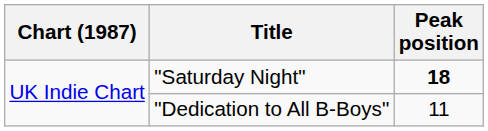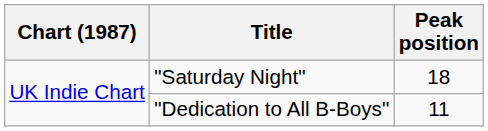(439, 76) bold -> (439, 76) normal
